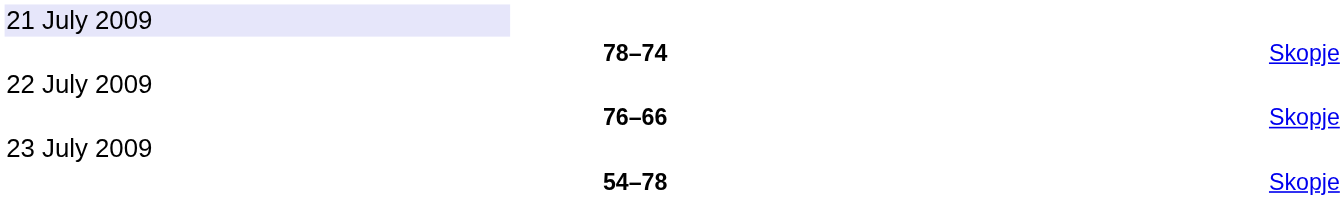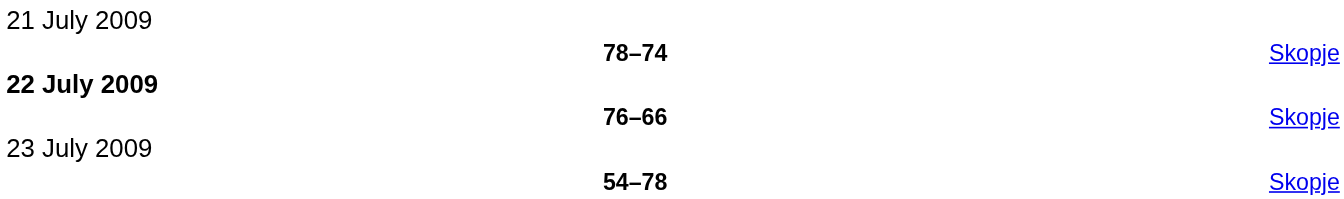(79, 20) lavender background -> (79, 20) no background
(79, 84) normal -> (82, 84) bold
